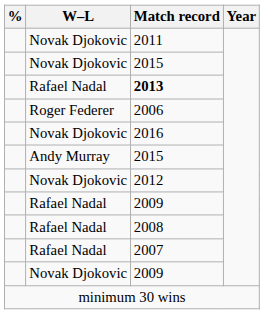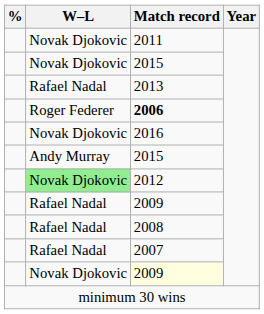(149, 86) bold -> (149, 86) normal
(149, 110) normal -> (149, 110) bold
(78, 180) no background -> (78, 180) lightgreen background
(149, 273) no background -> (149, 273) lightyellow background
